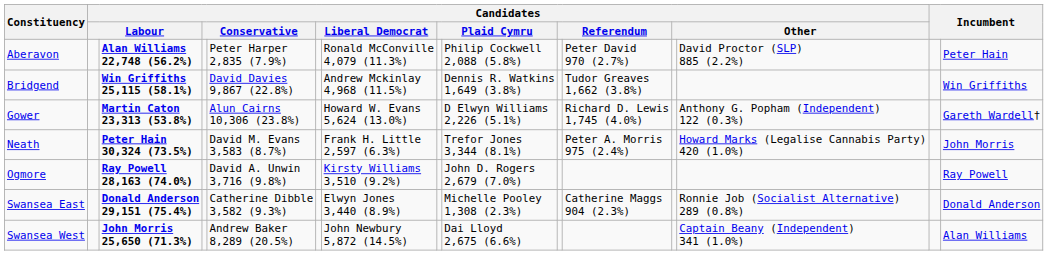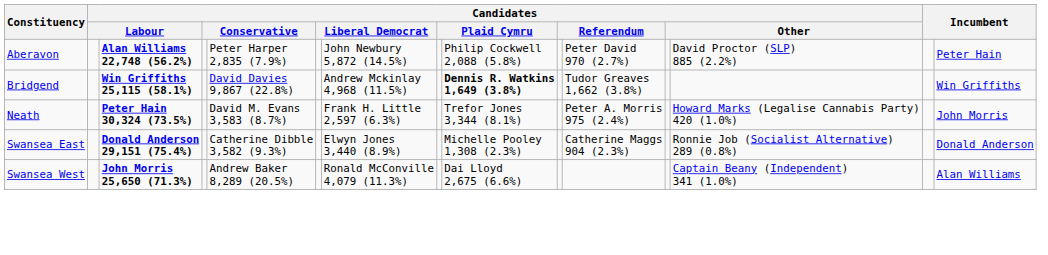(379, 55) Ronald McConville 4,079 (11.3%) -> (366, 55) John Newbury 5,872 (14.5%)
(500, 85) normal -> (500, 85) bold
- row: (23, 115)
- row: (26, 175)
(366, 235) John Newbury 5,872 (14.5%) -> (379, 175) Ronald McConville 4,079 (11.3%)
